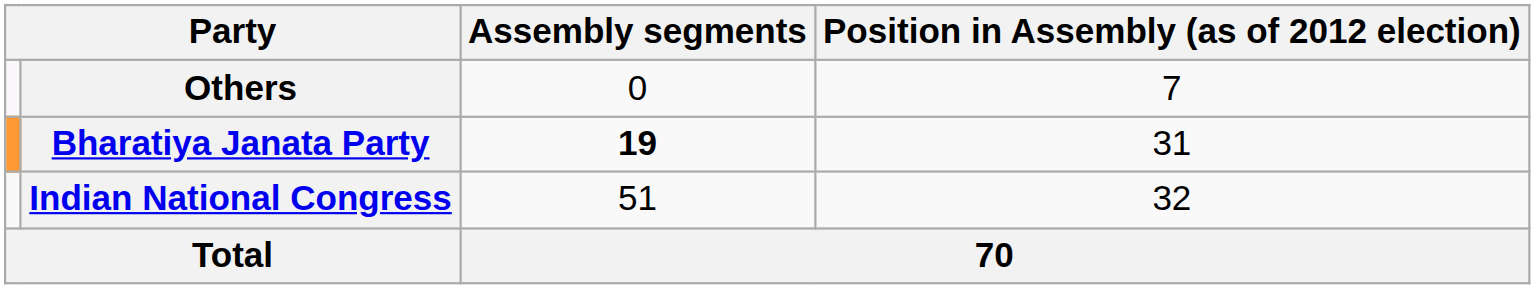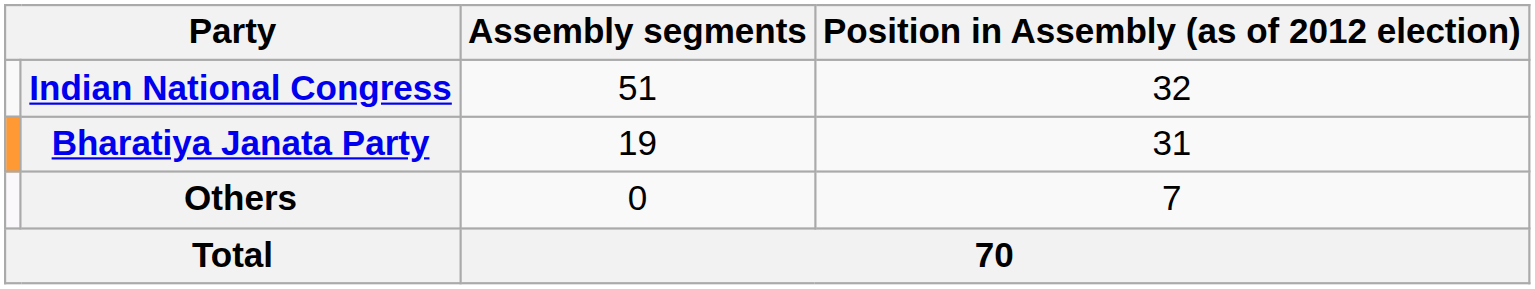rows swapped: (241, 198) <-> (241, 87)
(637, 143) bold -> (637, 143) normal
